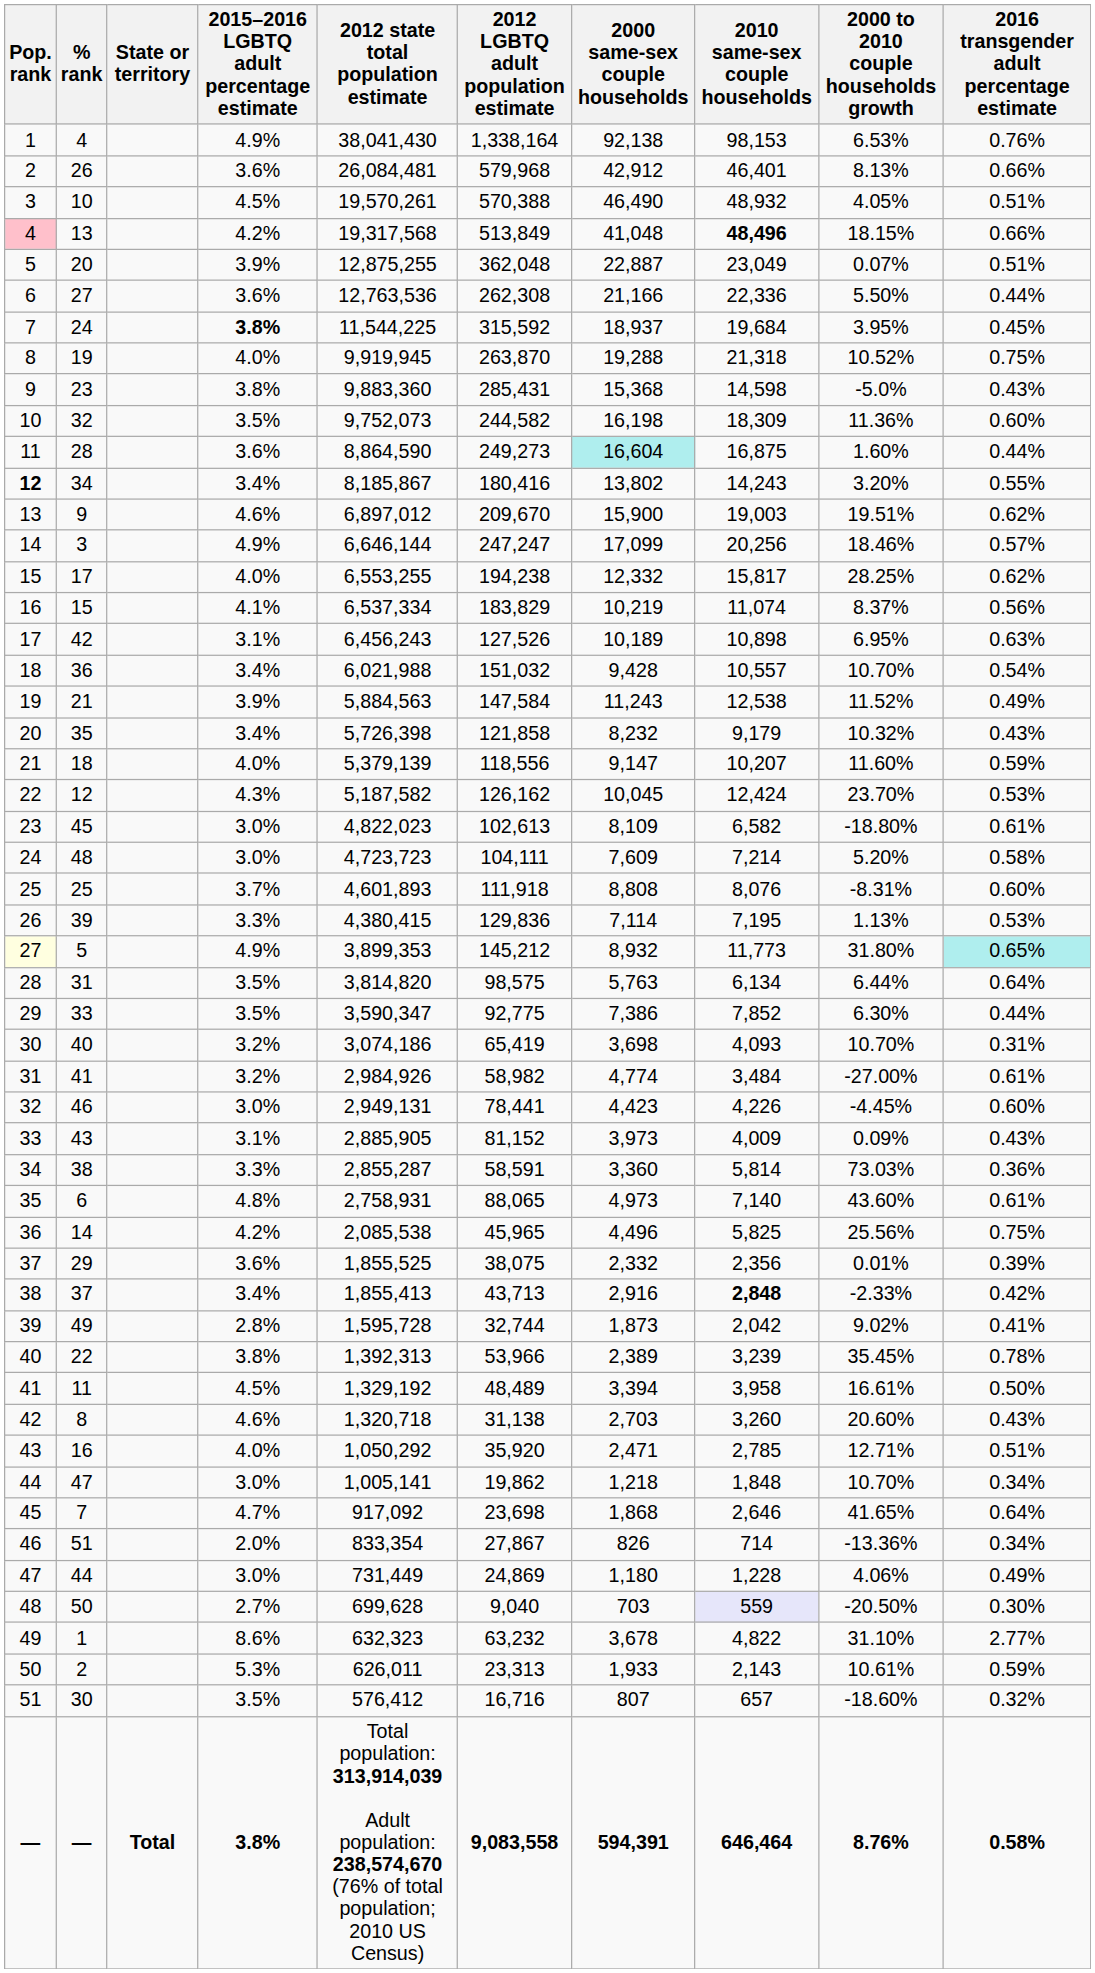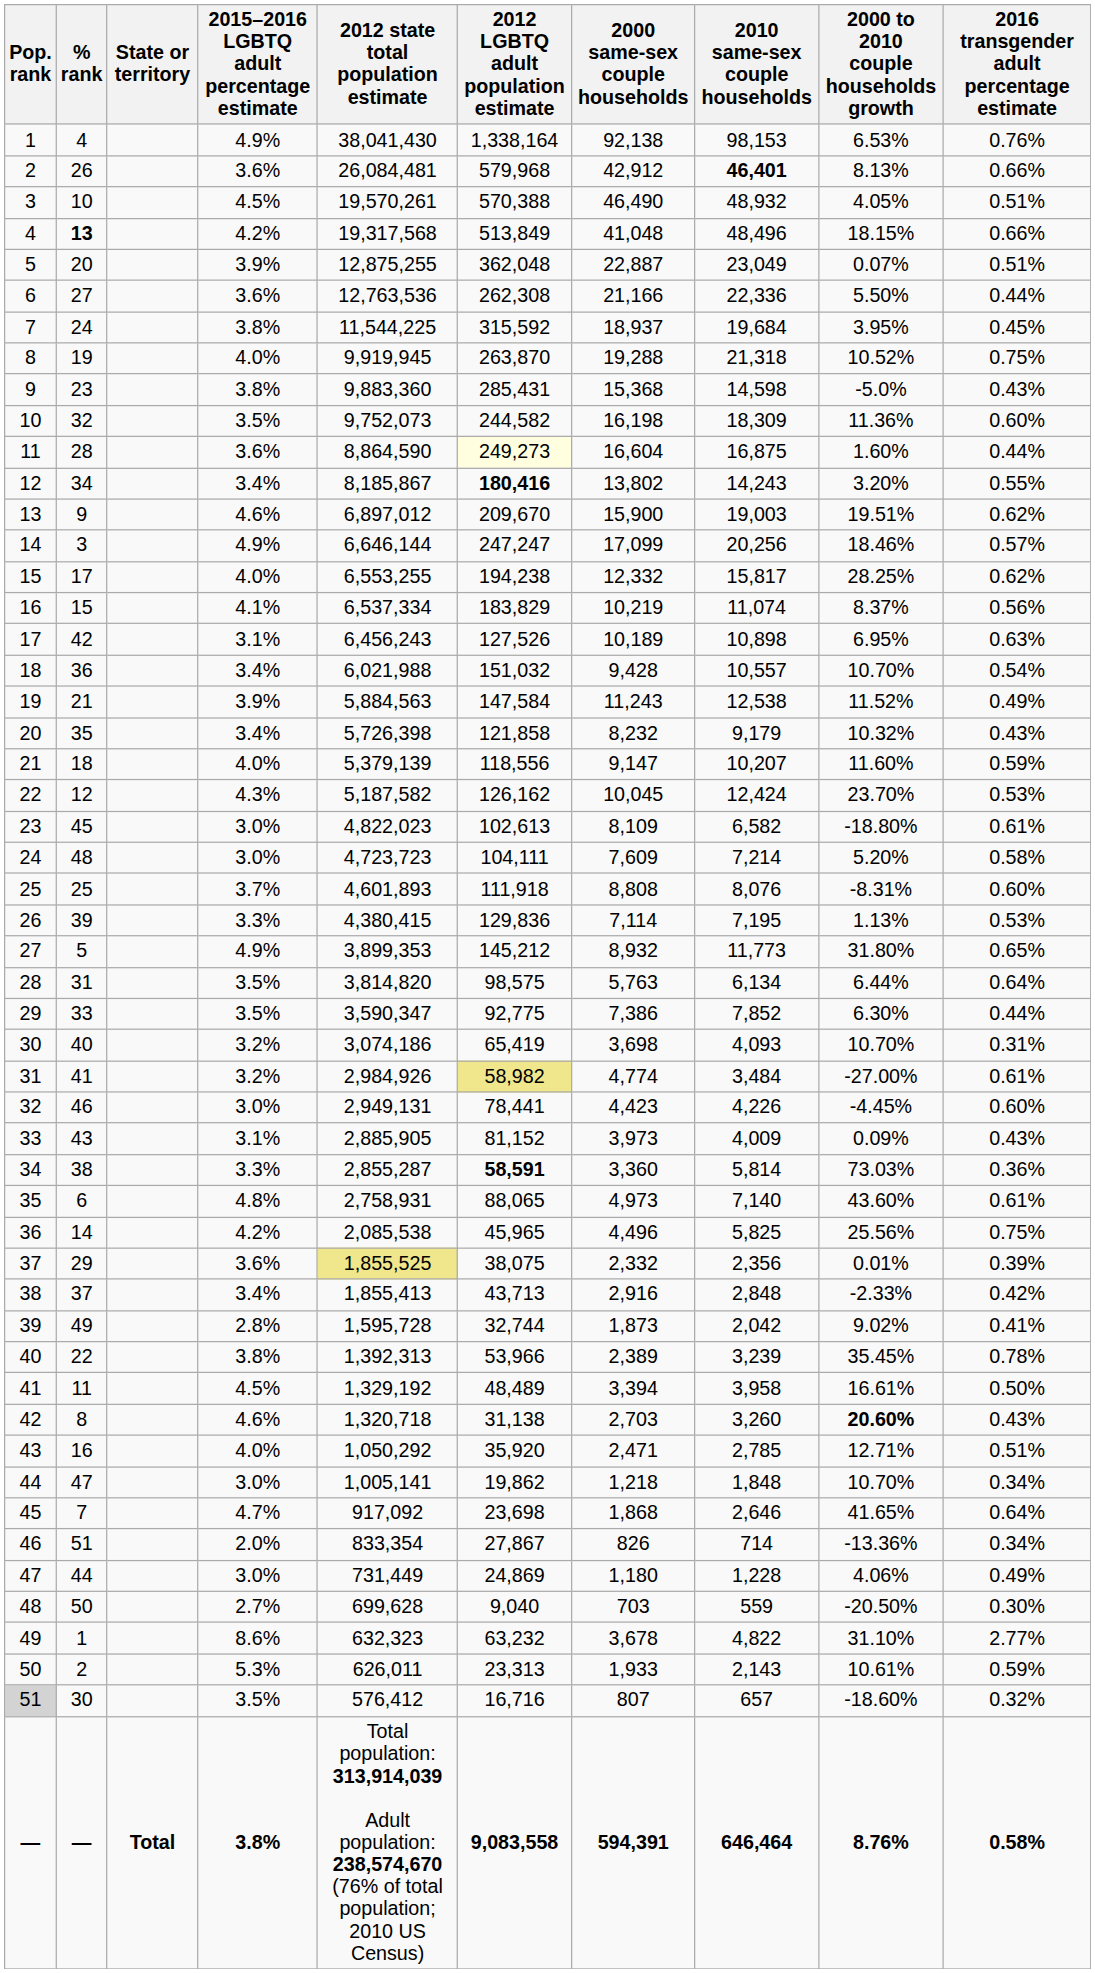(757, 171) normal -> (757, 171) bold
(30, 233) pink background -> (30, 233) no background
(82, 233) normal -> (82, 233) bold
(757, 233) bold -> (757, 233) normal
(258, 327) bold -> (258, 327) normal
(515, 451) no background -> (515, 451) lightyellow background
(633, 451) paleturquoise background -> (633, 451) no background
(30, 483) bold -> (30, 483) normal
(515, 483) normal -> (515, 483) bold
(30, 951) lightyellow background -> (30, 951) no background
(1017, 951) paleturquoise background -> (1017, 951) no background
(515, 1076) no background -> (515, 1076) khaki background
(515, 1169) normal -> (515, 1169) bold
(388, 1263) no background -> (388, 1263) khaki background
(757, 1294) bold -> (757, 1294) normal
(881, 1419) normal -> (881, 1419) bold
(757, 1606) lavender background -> (757, 1606) no background
(30, 1700) no background -> (30, 1700) lightgrey background
